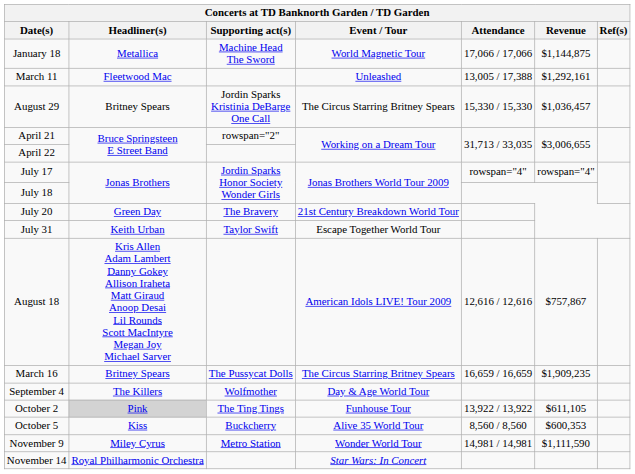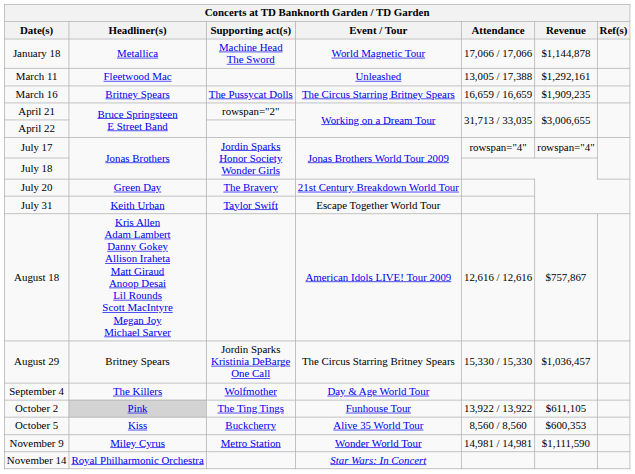(566, 53) $1,144,875 -> (566, 53) $1,144,878
rows swapped: (37, 374) <-> (37, 106)
